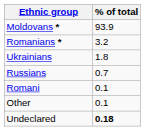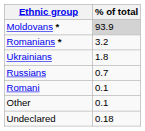(104, 27) no background -> (104, 27) lightgrey background
(104, 118) bold -> (104, 118) normal
